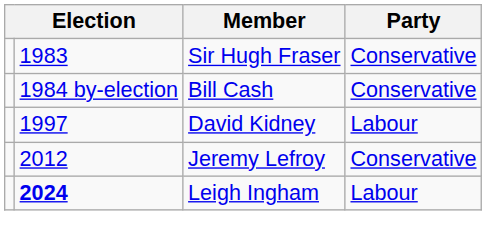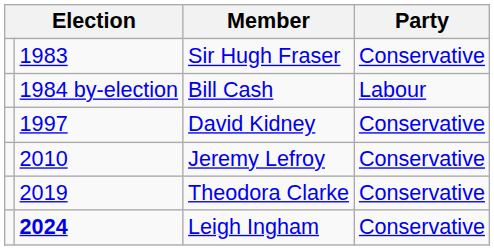(414, 90) Conservative -> (393, 90) Labour
(384, 124) Labour -> (422, 124) Conservative
(44, 158) 2012 -> (44, 158) 2010
+ row: (269, 192)
(384, 192) Labour -> (422, 227) Conservative
